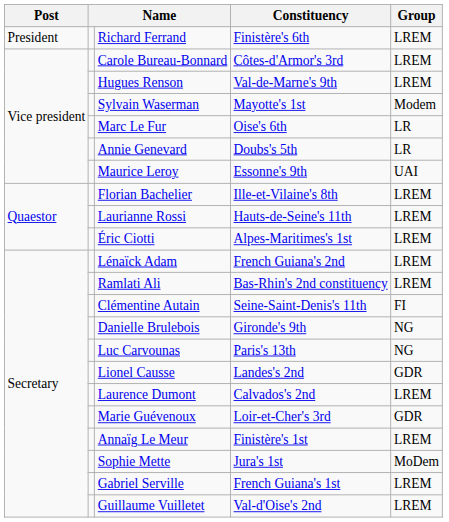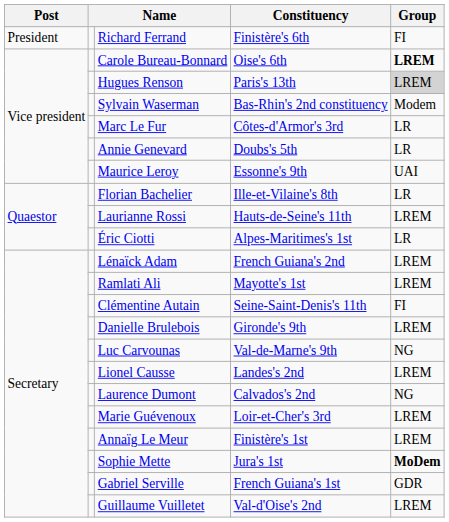(413, 38) LREM -> (400, 38) FI
(288, 60) Côtes-d'Armor's 3rd -> (260, 60) Oise's 6th
(413, 60) normal -> (414, 60) bold
(285, 82) Val-de-Marne's 9th -> (265, 82) Paris's 13th
(413, 82) no background -> (413, 82) lightgrey background
(270, 105) Mayotte's 1st -> (311, 105) Bas-Rhin's 2nd constituency
(260, 127) Oise's 6th -> (288, 127) Côtes-d'Armor's 3rd
(413, 194) LREM -> (403, 194) LR
(413, 238) LREM -> (403, 238) LR
(311, 283) Bas-Rhin's 2nd constituency -> (270, 283) Mayotte's 1st
(404, 328) NG -> (413, 328) LREM
(265, 350) Paris's 13th -> (285, 350) Val-de-Marne's 9th
(408, 372) GDR -> (413, 372) LREM
(413, 395) LREM -> (404, 395) NG
(408, 417) GDR -> (413, 417) LREM
(417, 461) normal -> (417, 461) bold
(413, 484) LREM -> (408, 484) GDR
